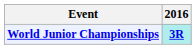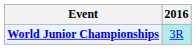(177, 34) bold -> (177, 34) normal
